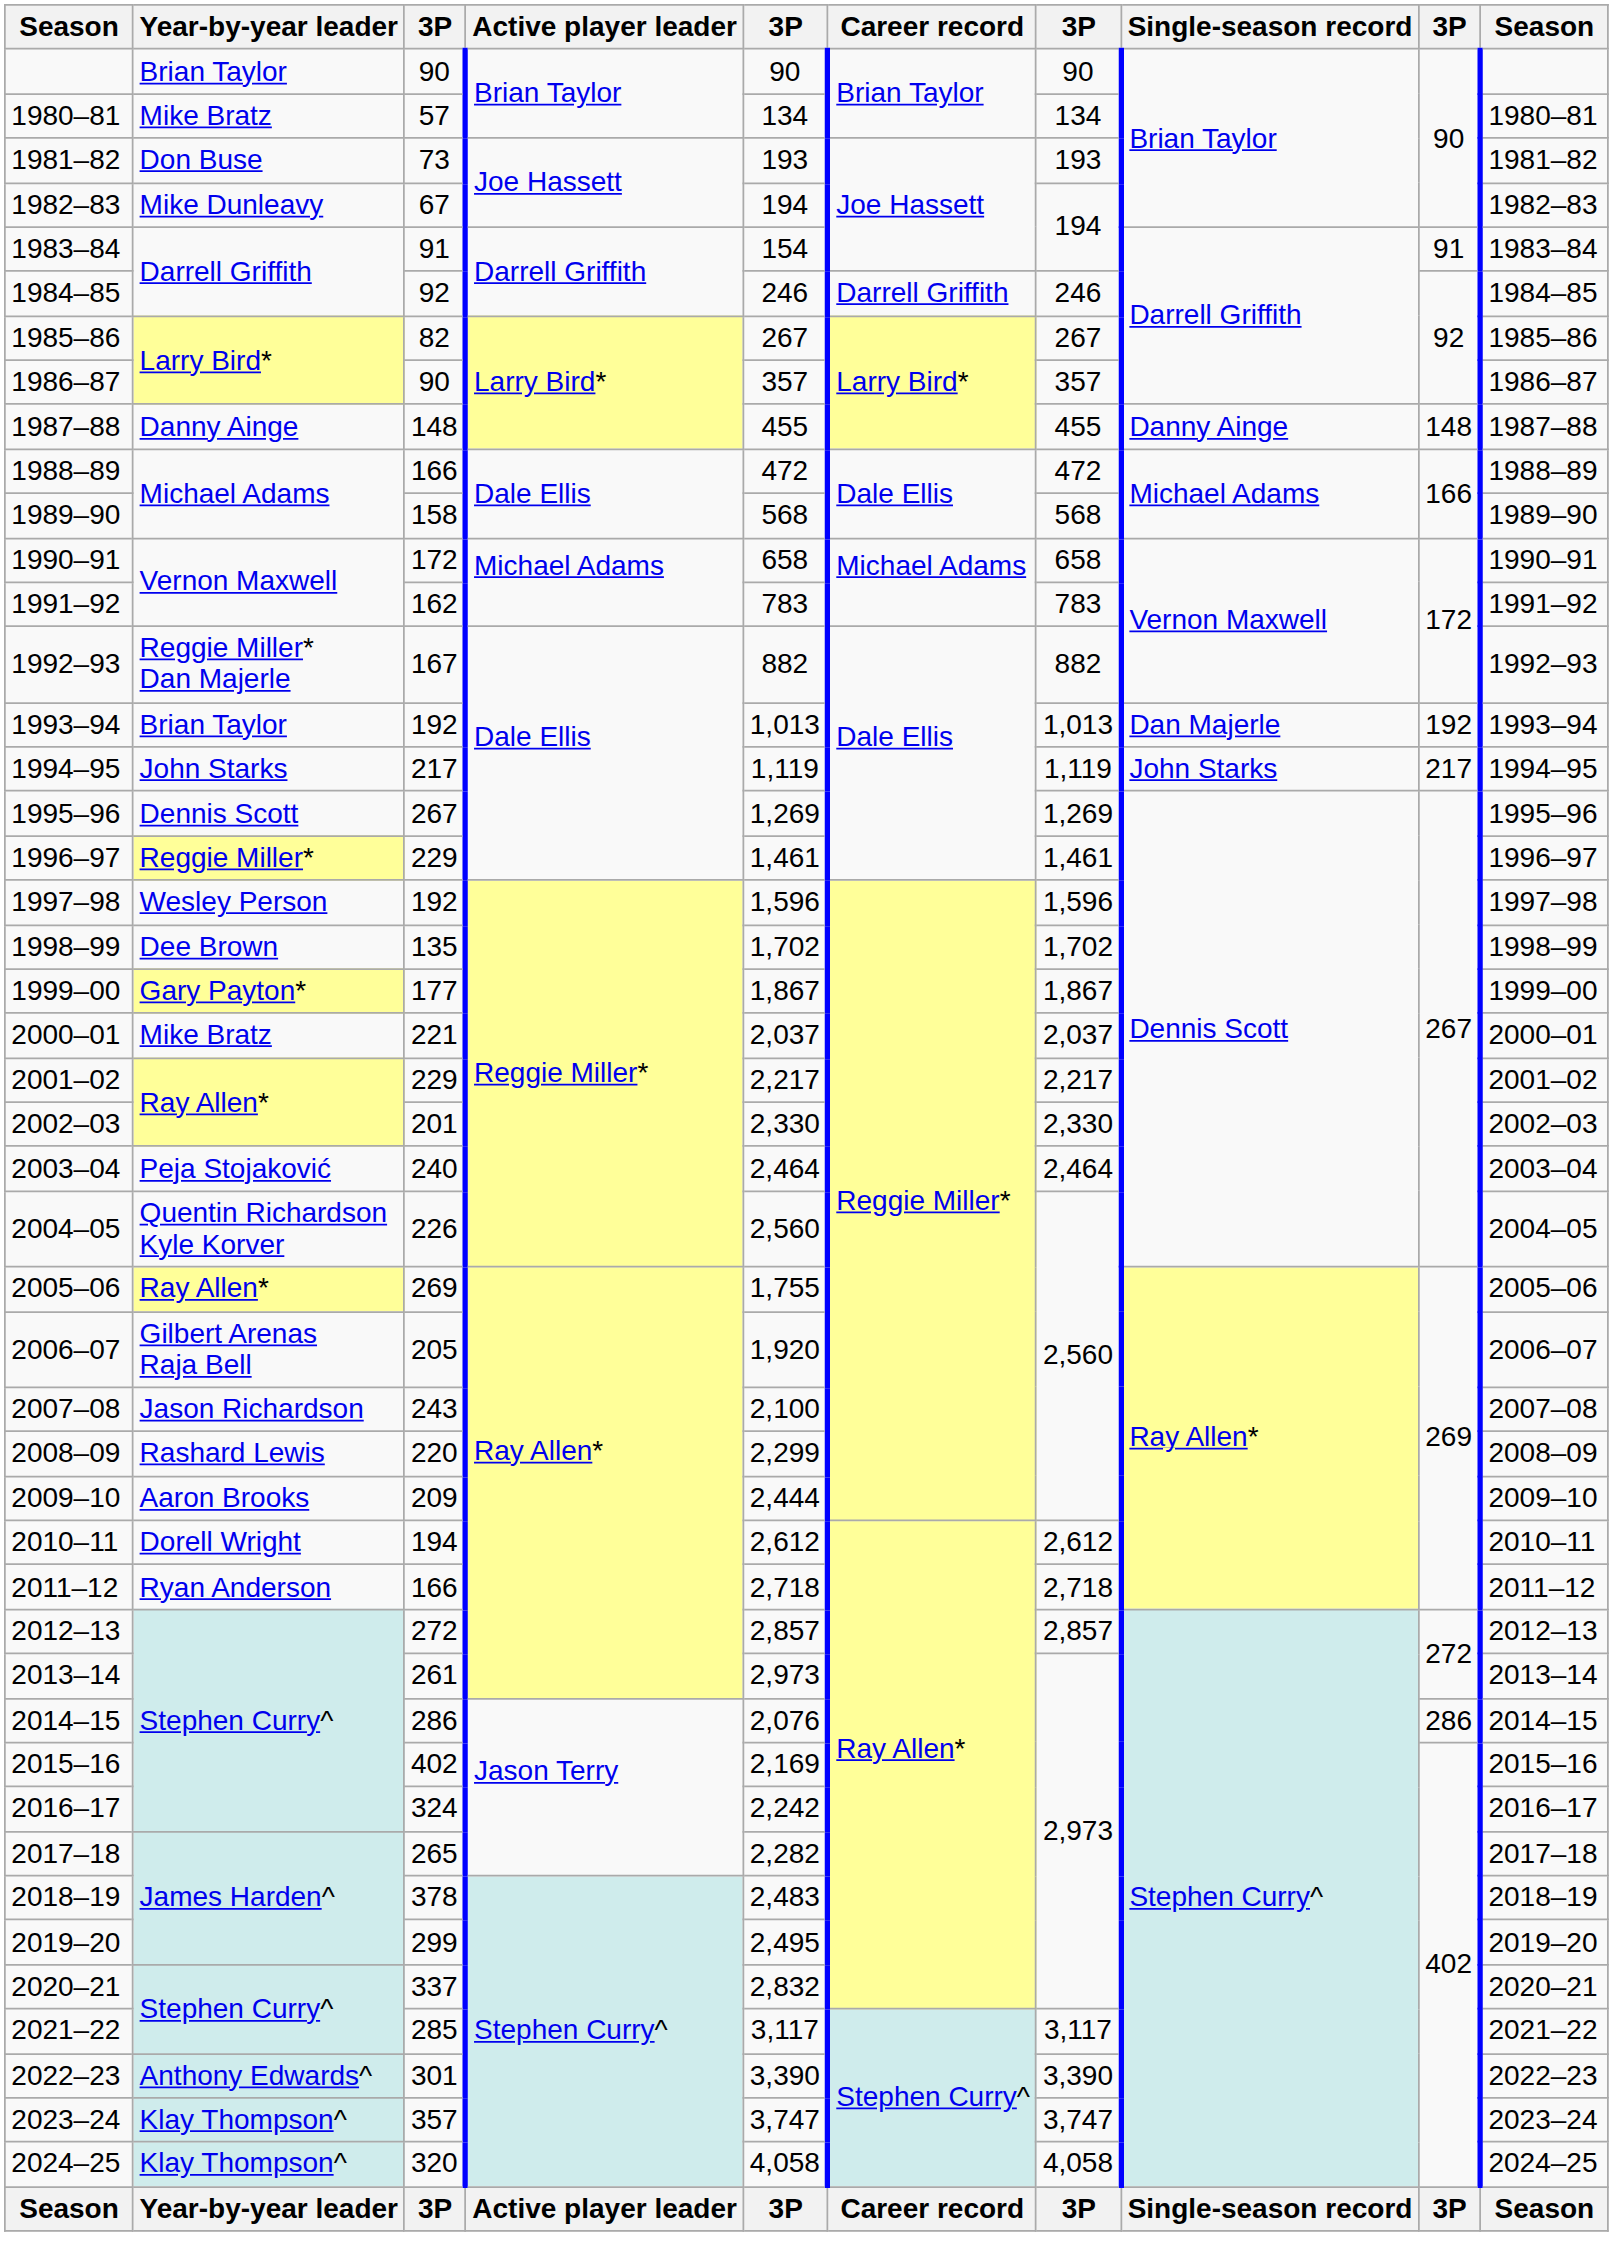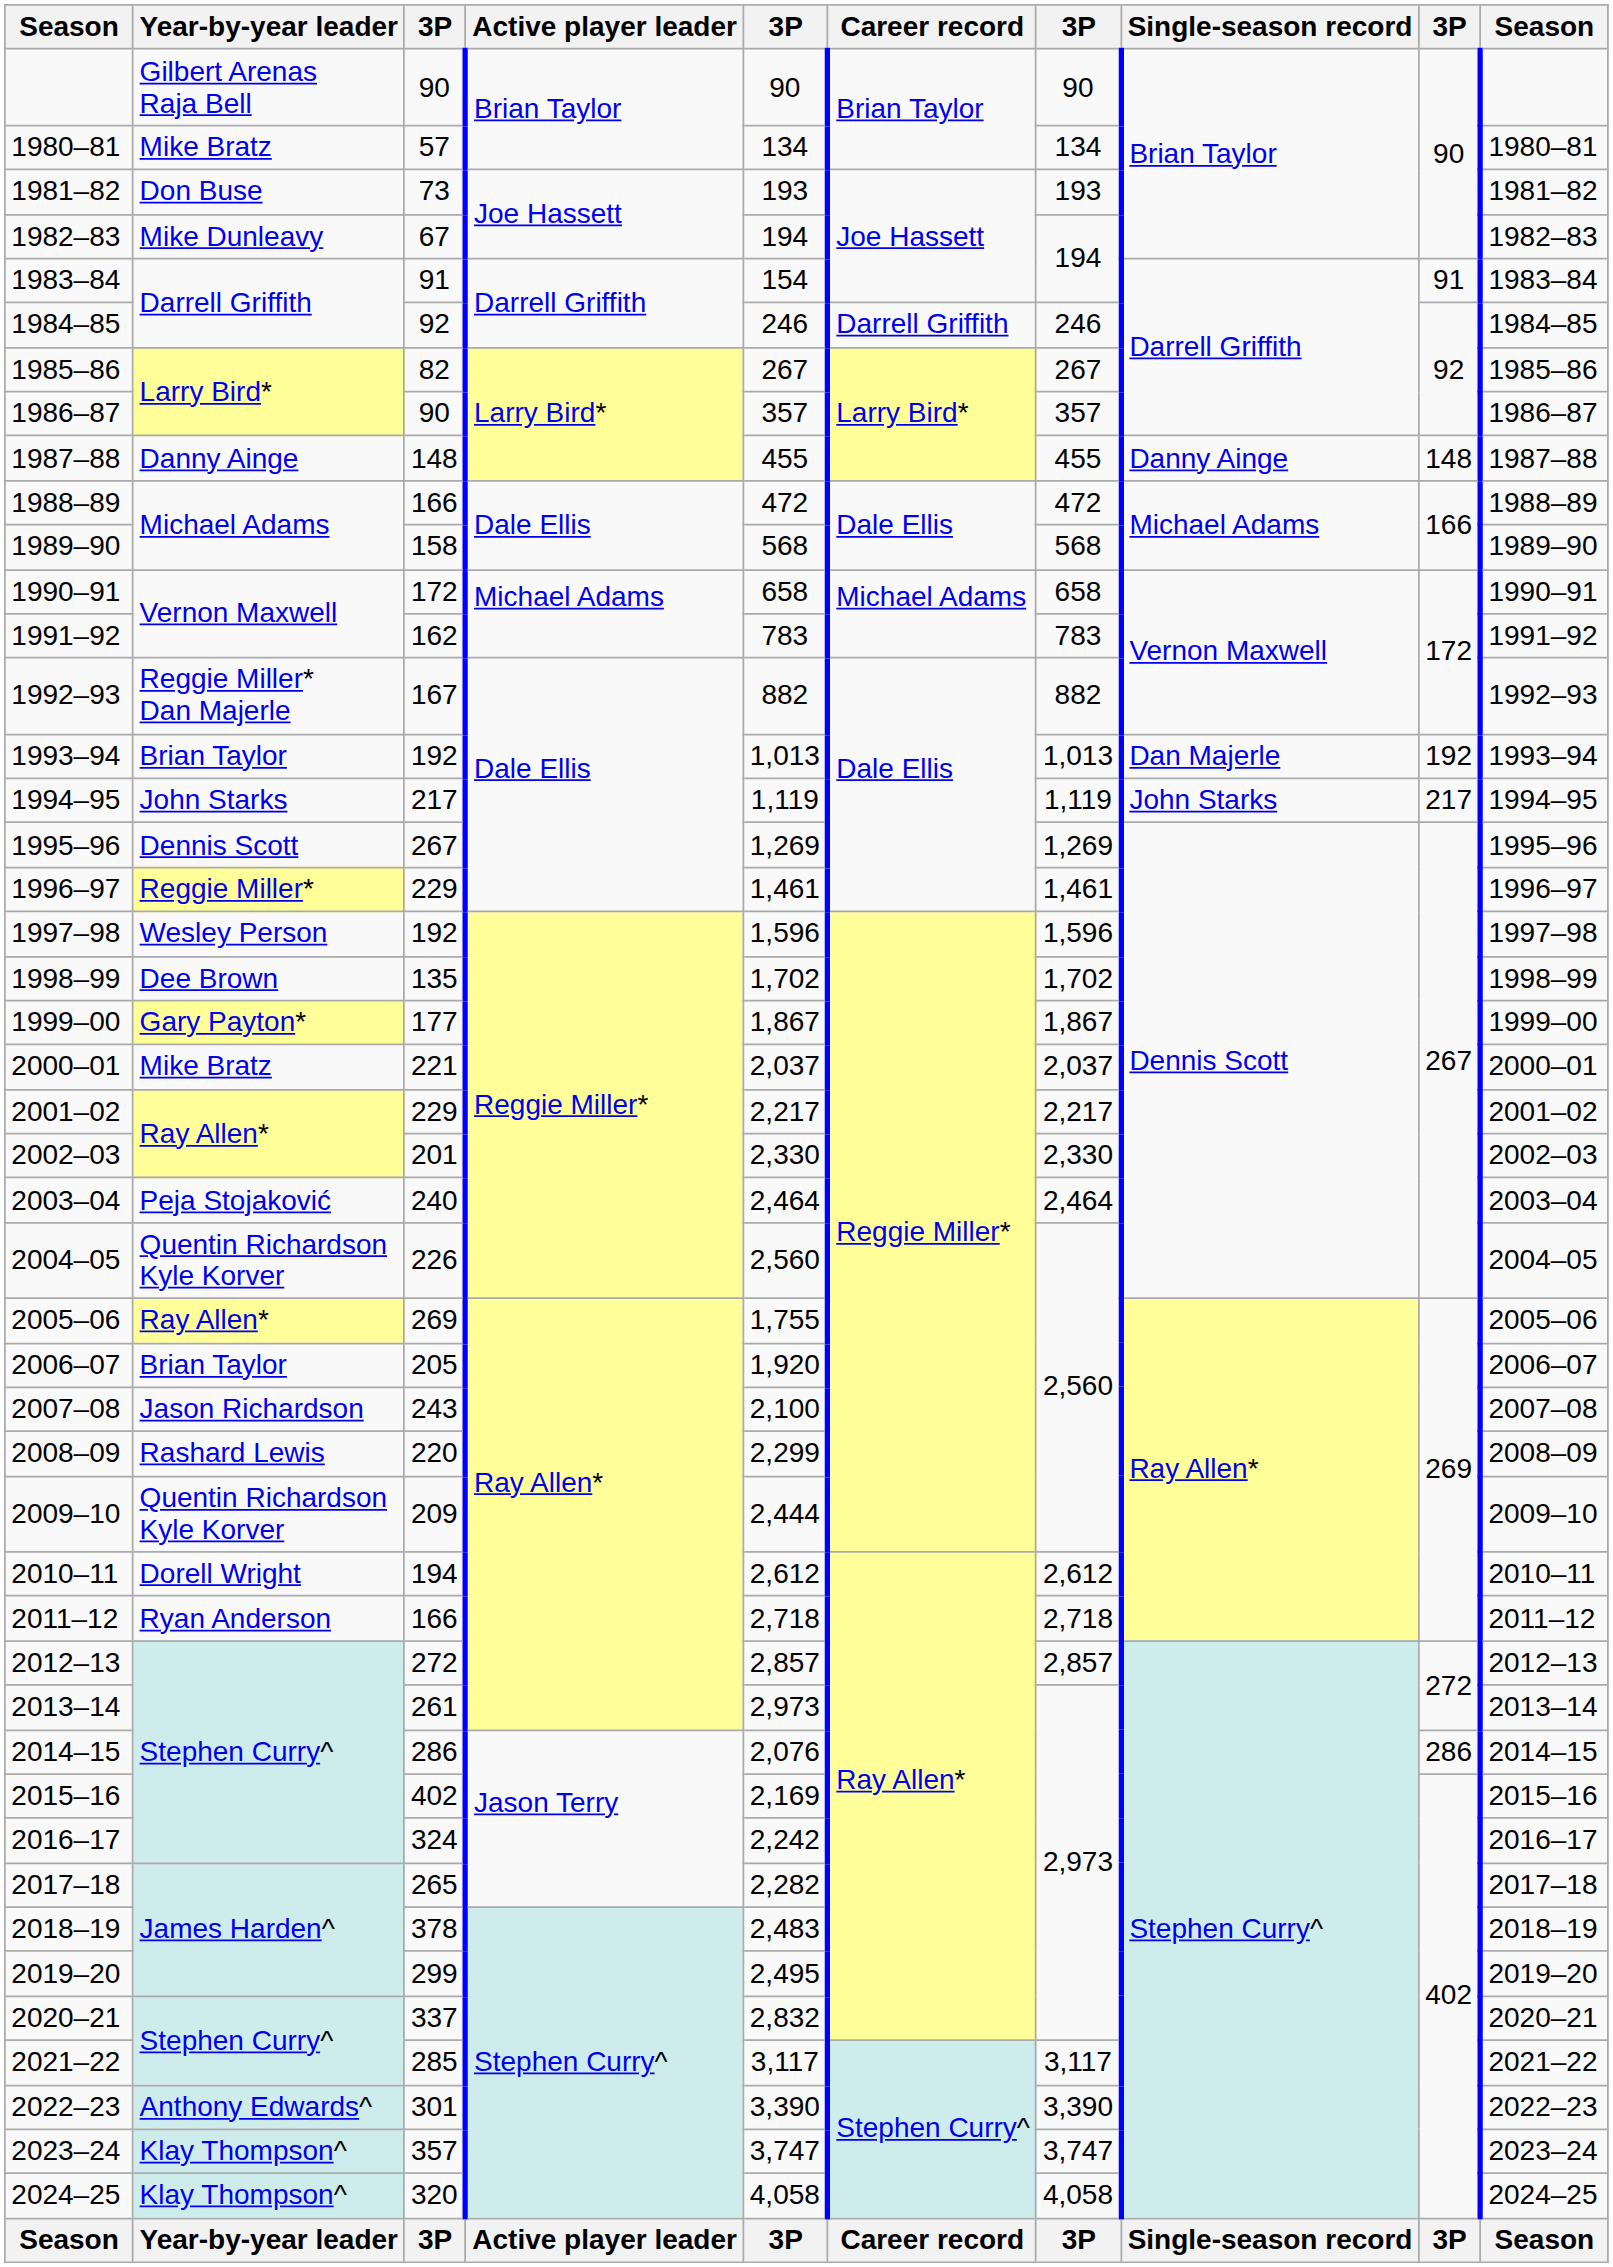(213, 71) Brian Taylor -> (228, 86) Gilbert Arenas Raja Bell
(228, 1348) Gilbert Arenas Raja Bell -> (213, 1364) Brian Taylor
(224, 1497) Aaron Brooks -> (263, 1513) Quentin Richardson Kyle Korver
